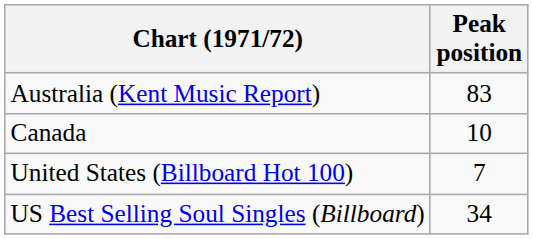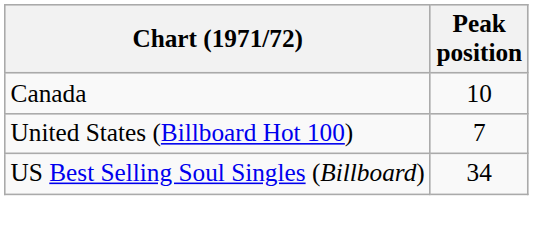- row: (165, 93)
